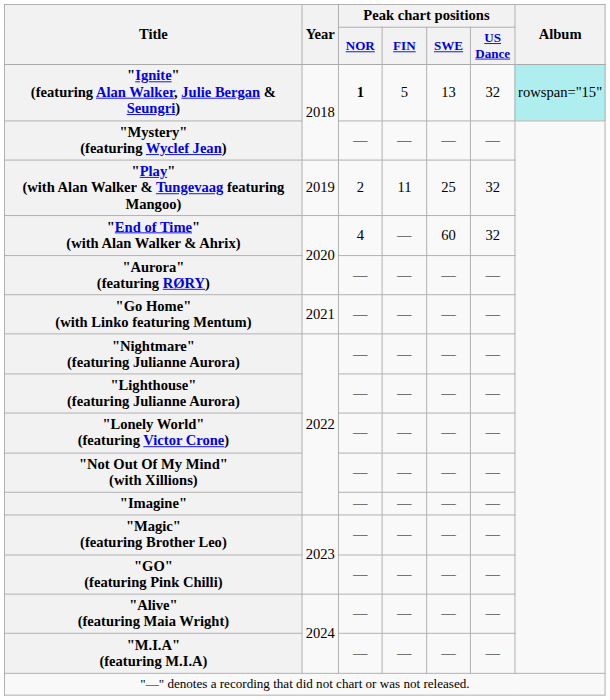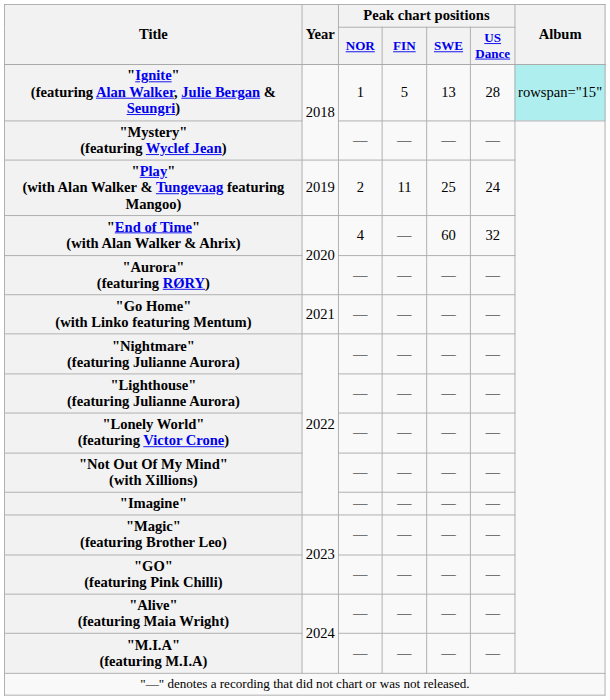(360, 92) bold -> (360, 92) normal
(493, 92) 32 -> (493, 92) 28
(493, 187) 32 -> (493, 187) 24
